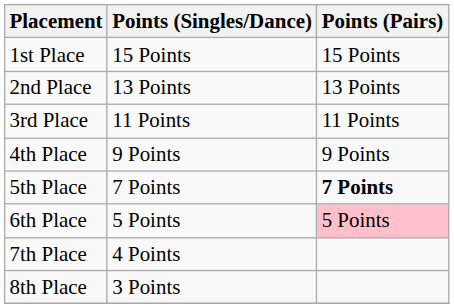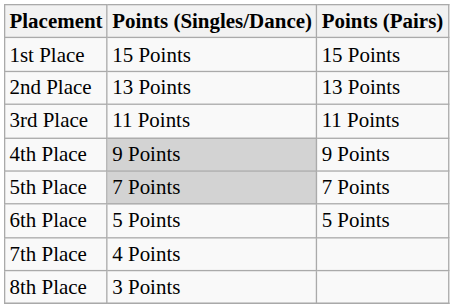(146, 154) no background -> (146, 154) lightgrey background
(146, 187) no background -> (146, 187) lightgrey background
(357, 187) bold -> (356, 187) normal
(356, 220) pink background -> (356, 220) no background
